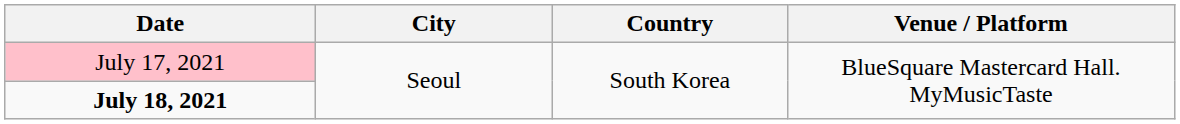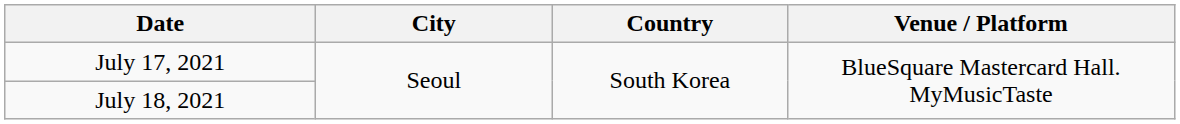(160, 61) pink background -> (160, 61) no background
(160, 99) bold -> (160, 99) normal
